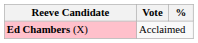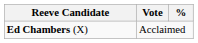(47, 30) pink background -> (47, 30) no background
